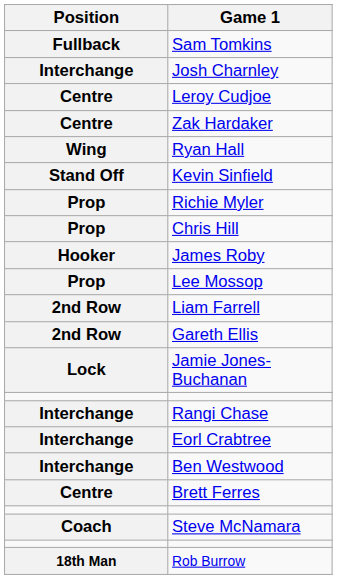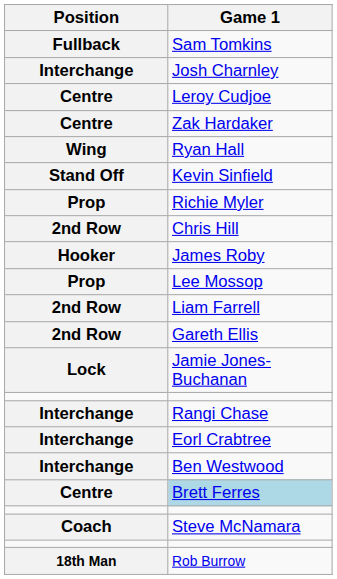(86, 228) Prop -> (86, 228) 2nd Row
(216, 492) no background -> (216, 492) lightblue background
